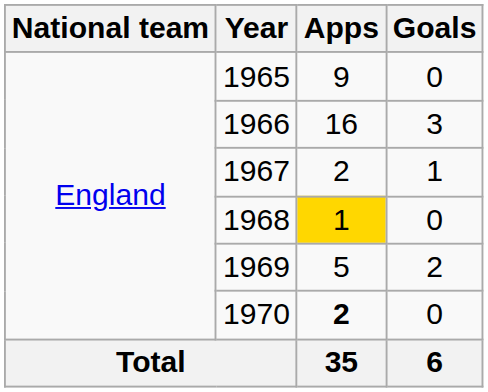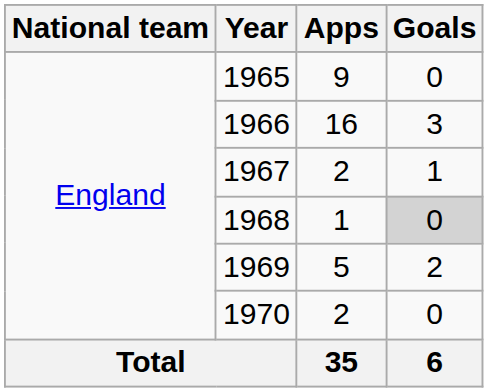(341, 219) gold background -> (341, 219) no background
(435, 219) no background -> (435, 219) lightgrey background
(341, 314) bold -> (341, 314) normal
